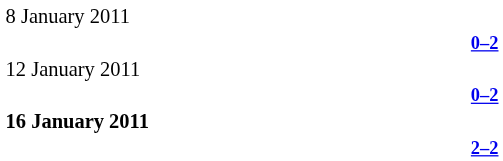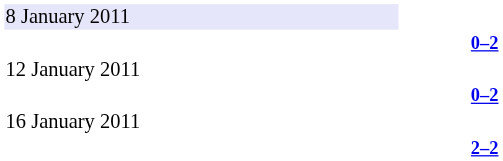(68, 16) no background -> (68, 16) lavender background
(77, 121) bold -> (73, 121) normal
